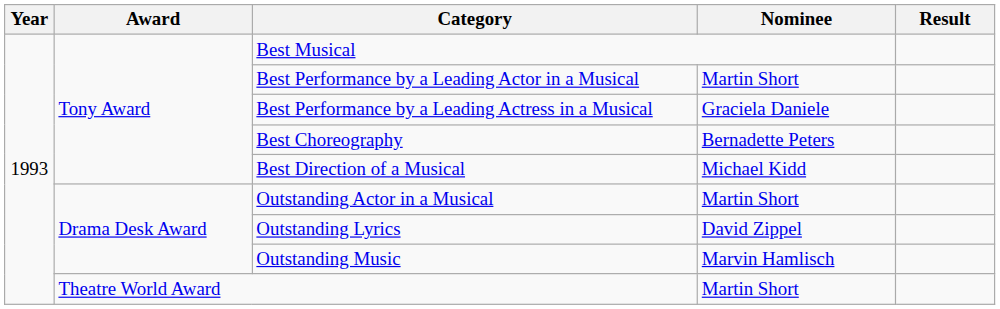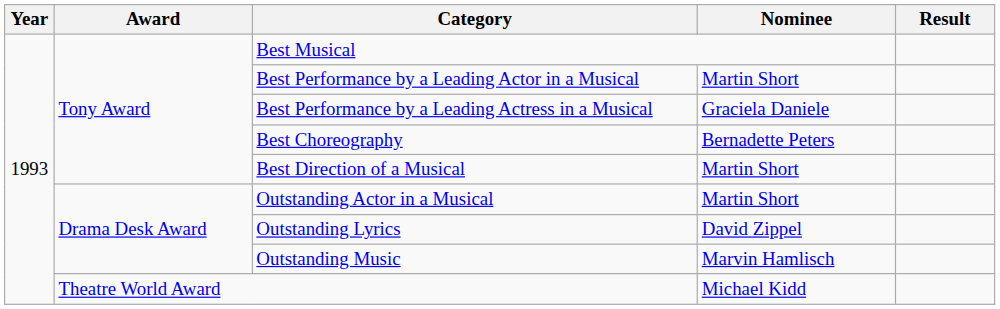(754, 169) Michael Kidd -> (750, 169) Martin Short
(750, 288) Martin Short -> (754, 288) Michael Kidd
